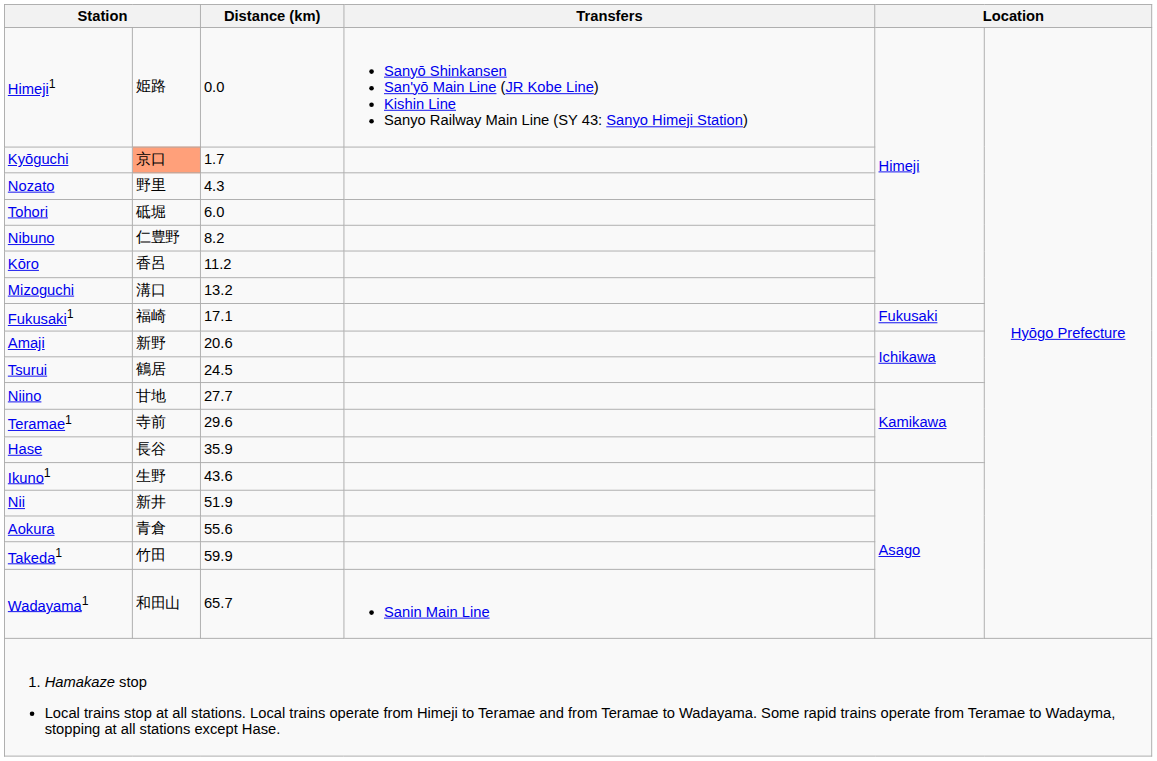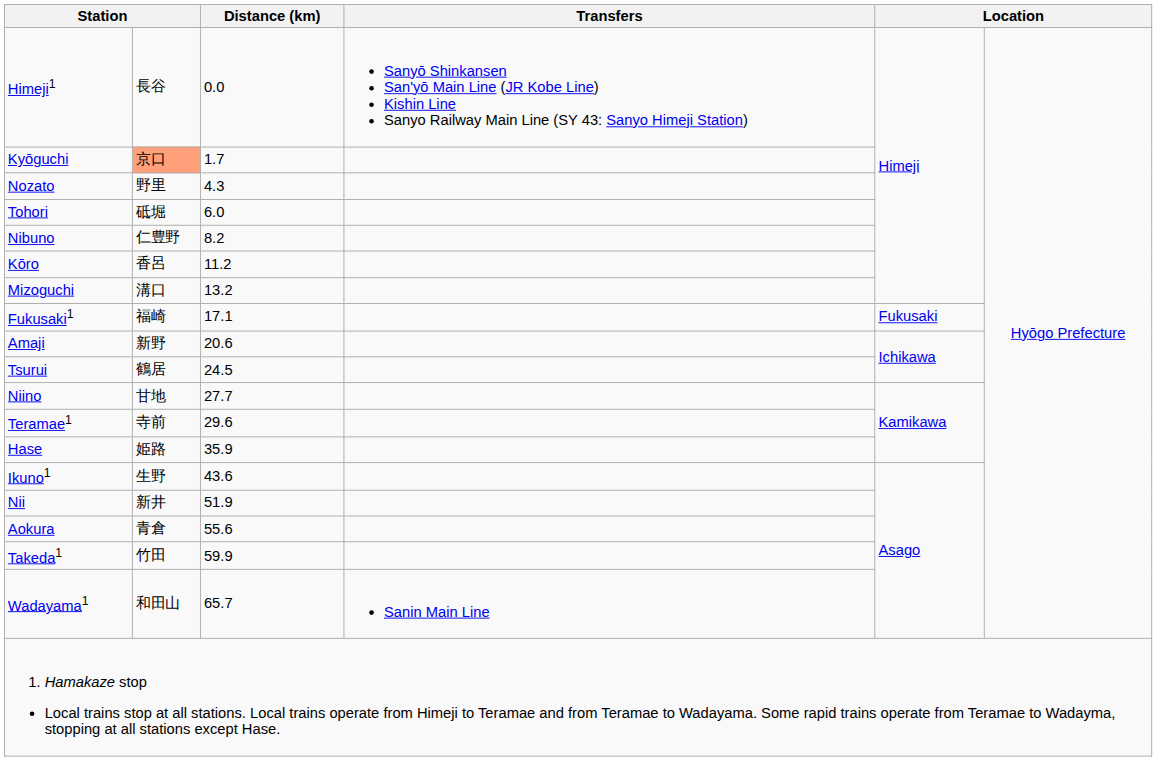(151, 86) 姫路 -> (151, 86) 長谷
(151, 449) 長谷 -> (151, 449) 姫路
